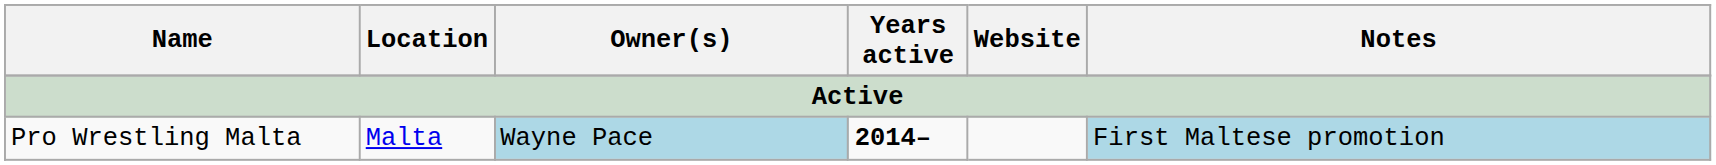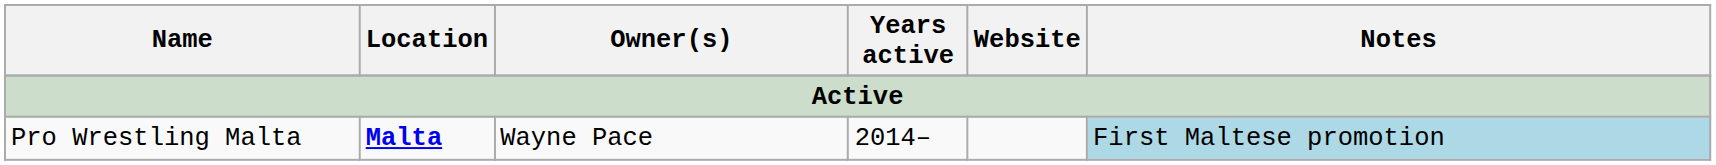(404, 138) normal -> (404, 138) bold
(577, 138) lightblue background -> (577, 138) no background
(893, 138) bold -> (893, 138) normal
